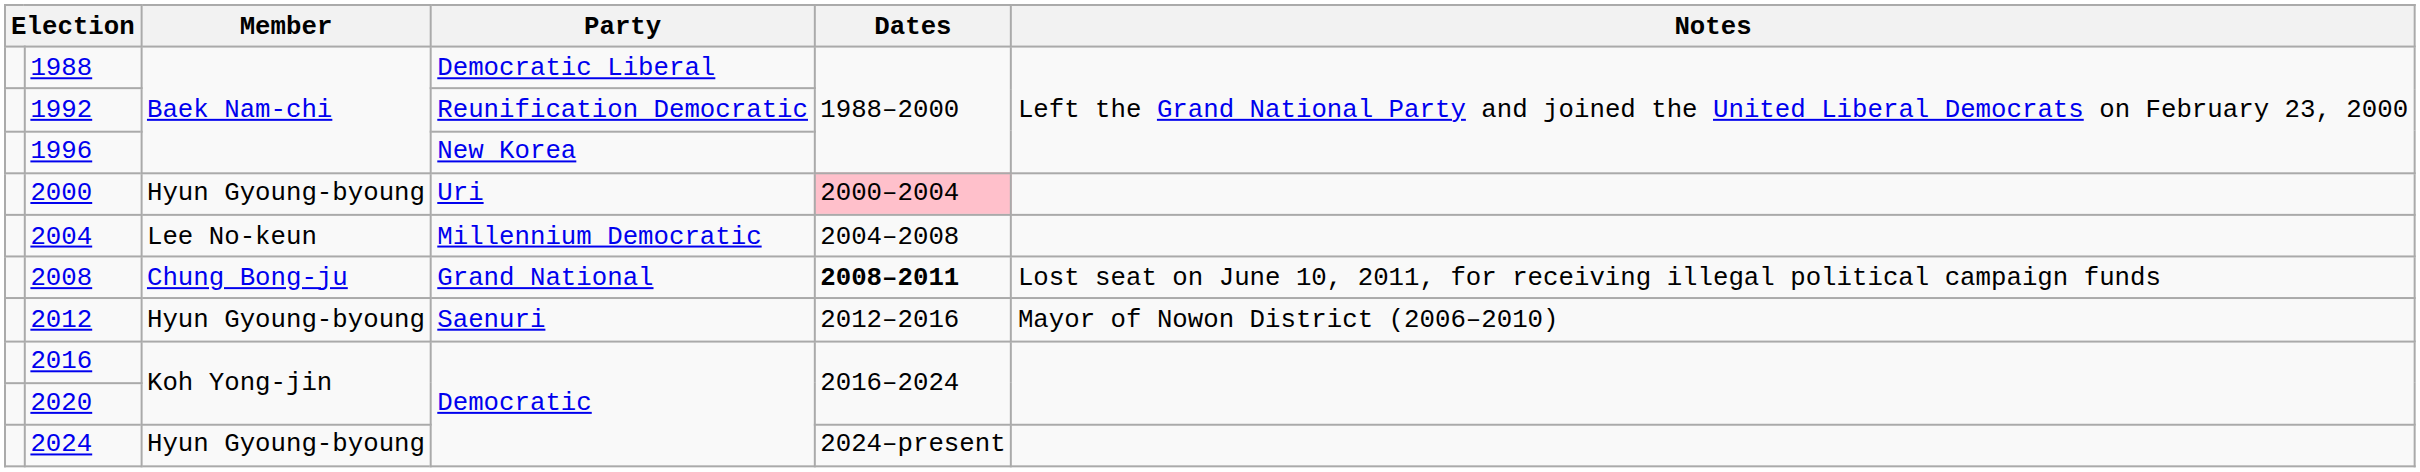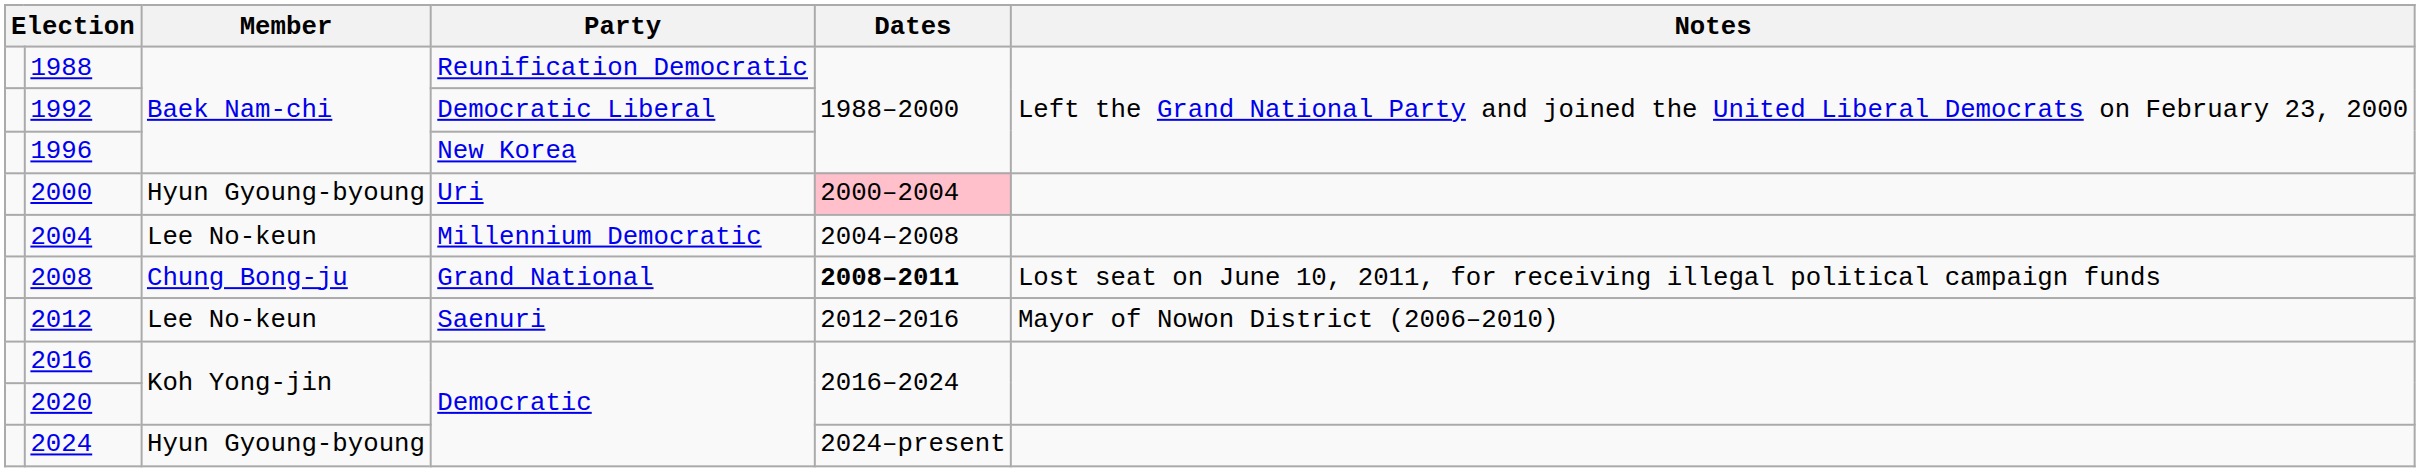(576, 68) Democratic Liberal -> (623, 68) Reunification Democratic
(623, 110) Reunification Democratic -> (576, 110) Democratic Liberal
(286, 320) Hyun Gyoung-byoung -> (232, 320) Lee No-keun
